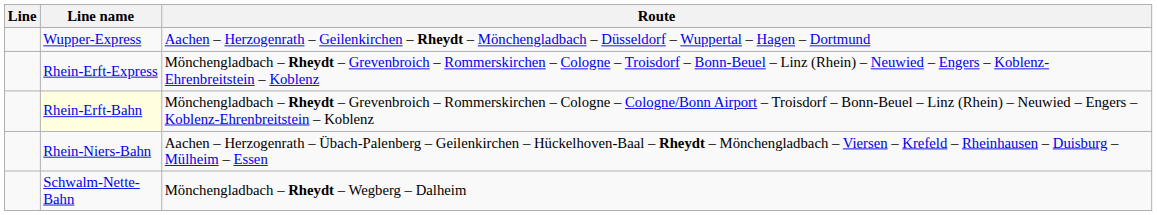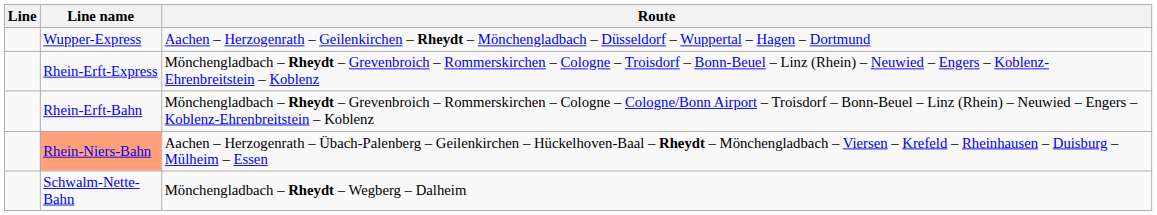(93, 111) lightyellow background -> (93, 111) no background
(97, 150) no background -> (97, 150) lightsalmon background
